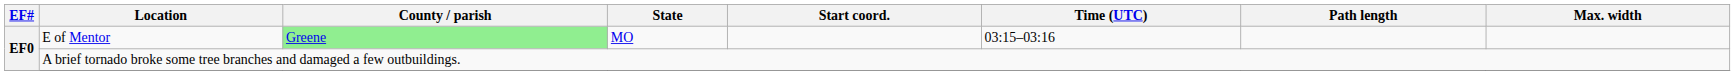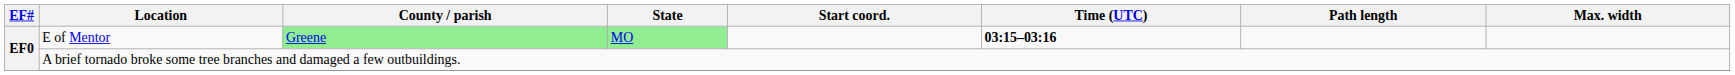(622, 37) no background -> (622, 37) lightgreen background
(1020, 37) normal -> (1020, 37) bold
